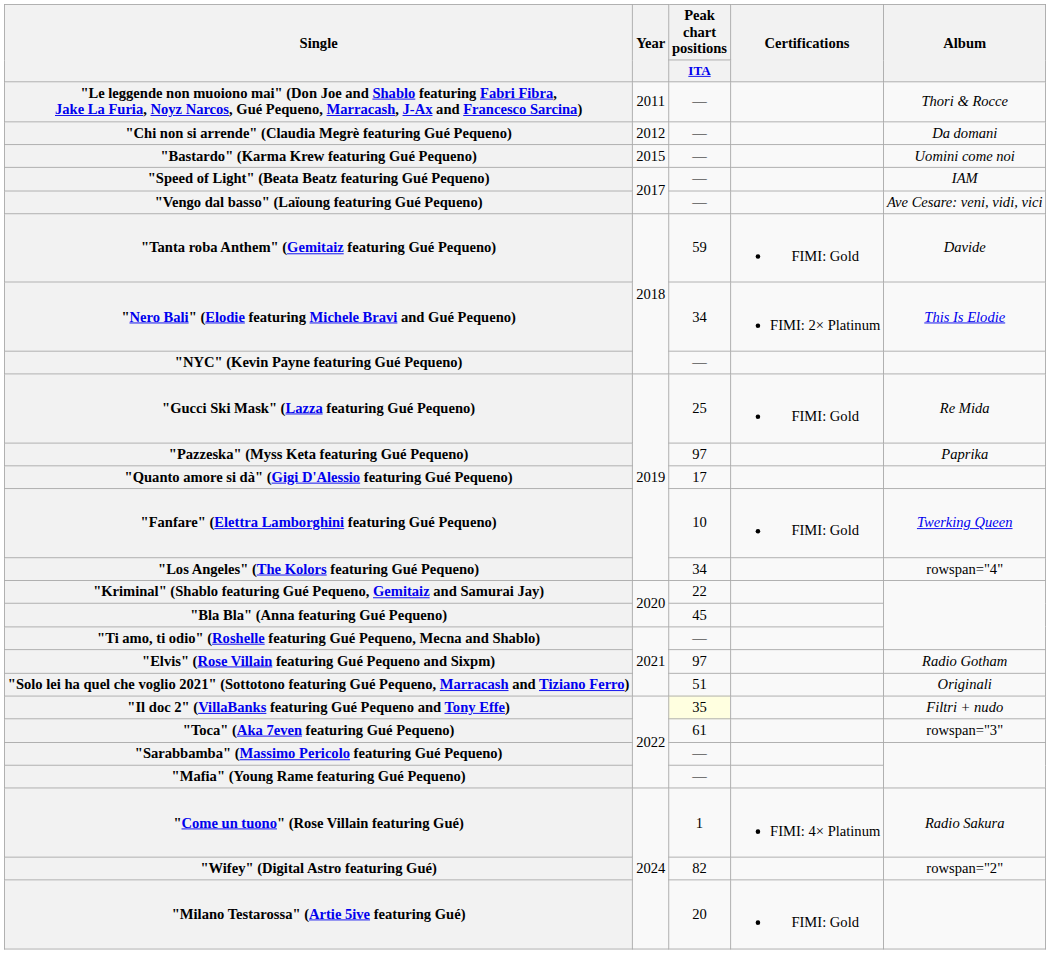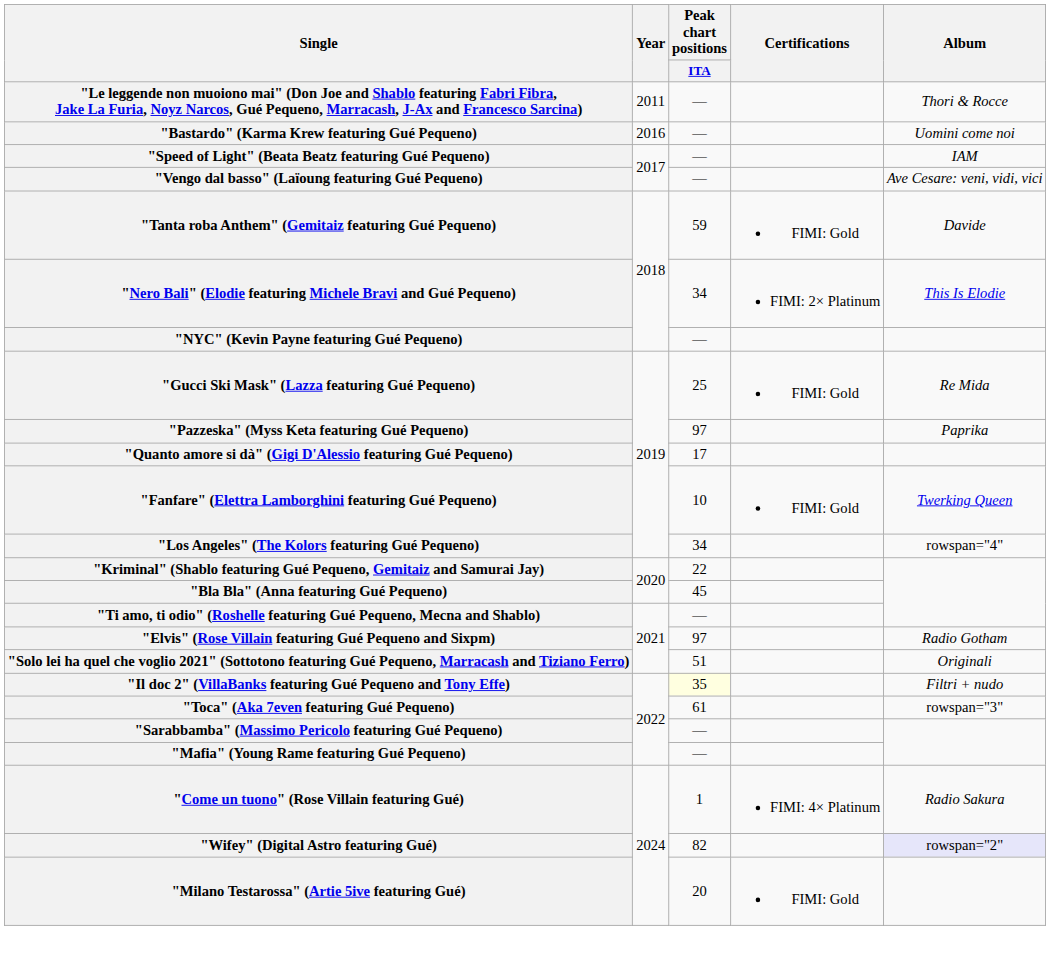- row: (319, 132)
(651, 156) 2015 -> (651, 132) 2016
(965, 868) no background -> (965, 845) lavender background
